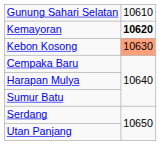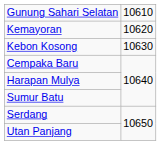(138, 30) bold -> (138, 30) normal
(138, 47) lightsalmon background -> (138, 47) no background
